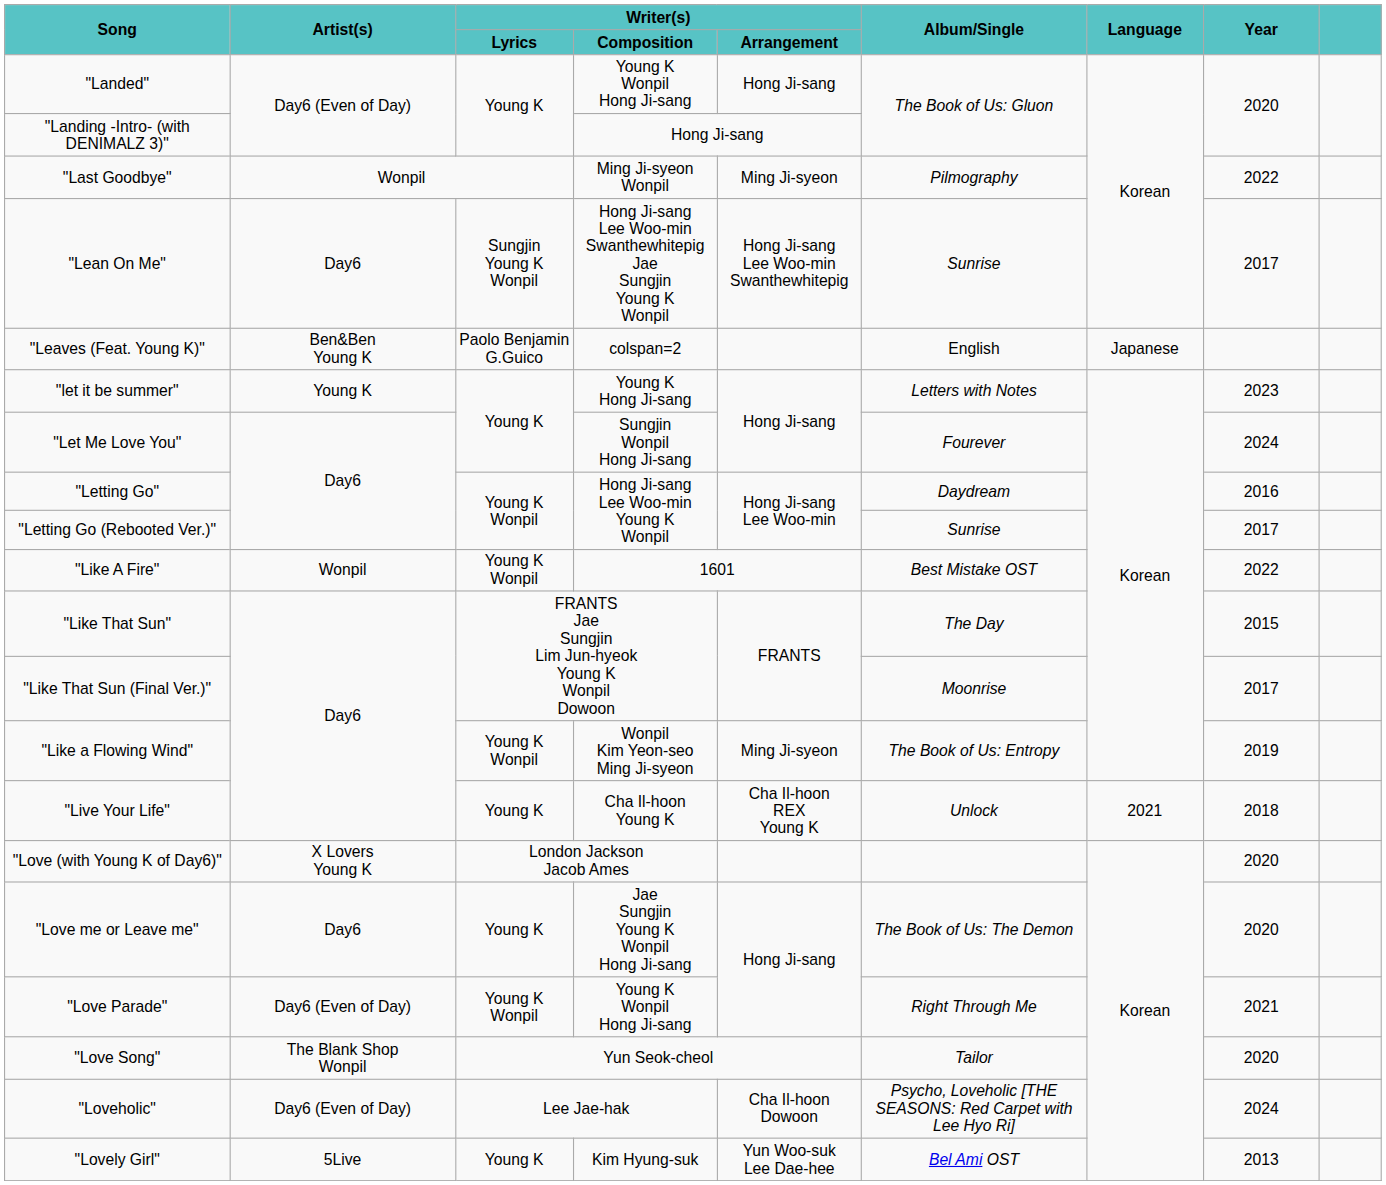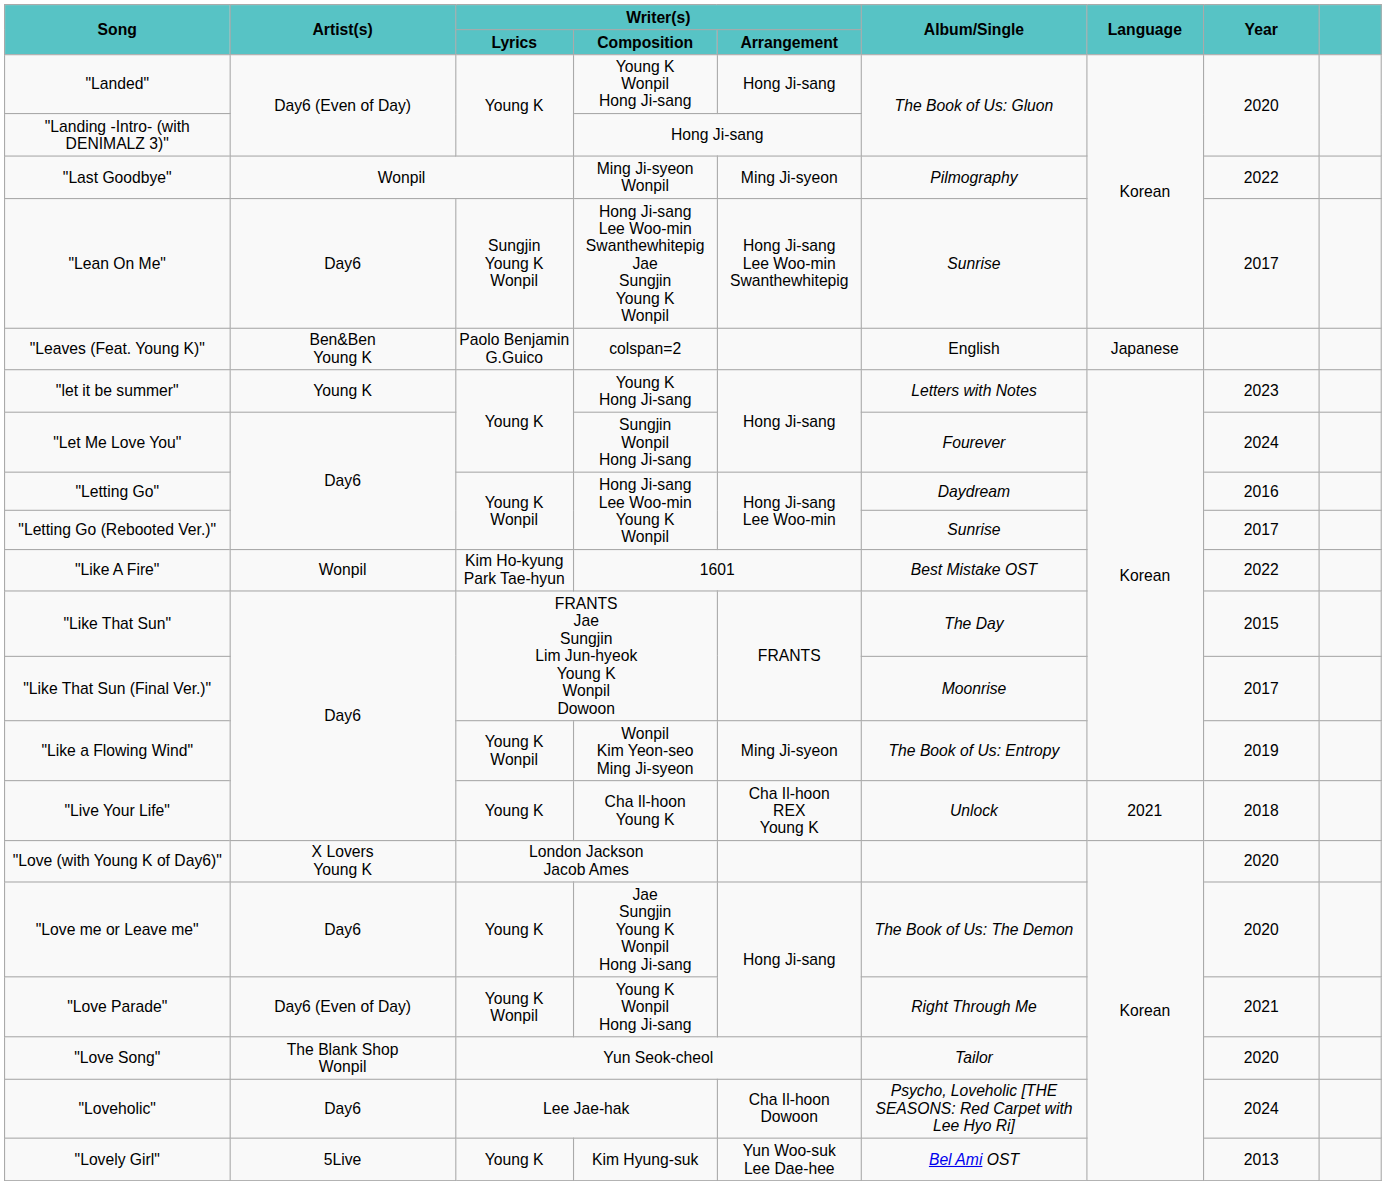(514, 570) Young K Wonpil -> (514, 570) Kim Ho-kyung Park Tae-hyun
(343, 1109) Day6 (Even of Day) -> (343, 1109) Day6
